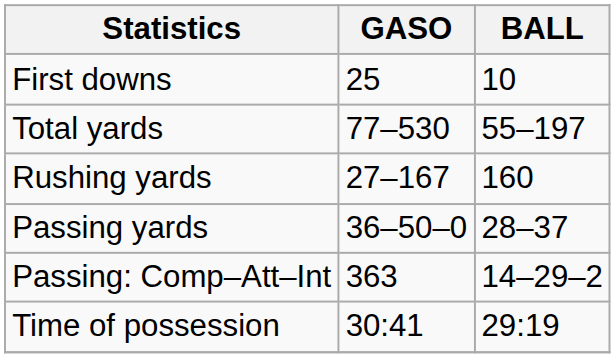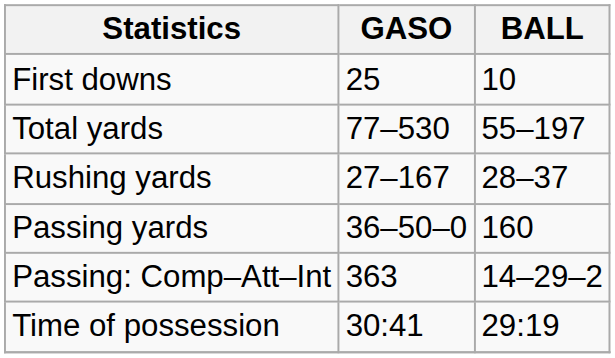(508, 177) 160 -> (525, 177) 28–37
(525, 227) 28–37 -> (508, 227) 160
